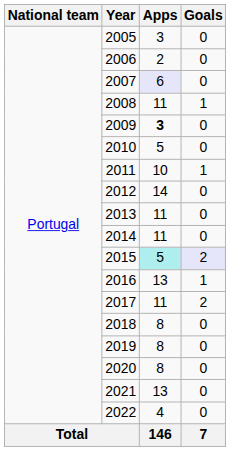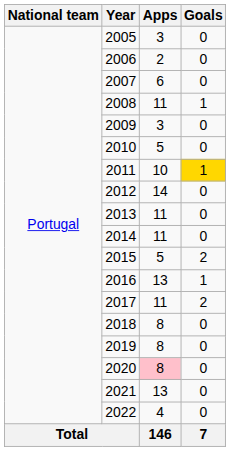(160, 81) lavender background -> (160, 81) no background
(160, 125) bold -> (160, 125) normal
(203, 170) no background -> (203, 170) gold background
(160, 258) paleturquoise background -> (160, 258) no background
(203, 258) lavender background -> (203, 258) no background
(160, 368) no background -> (160, 368) pink background
